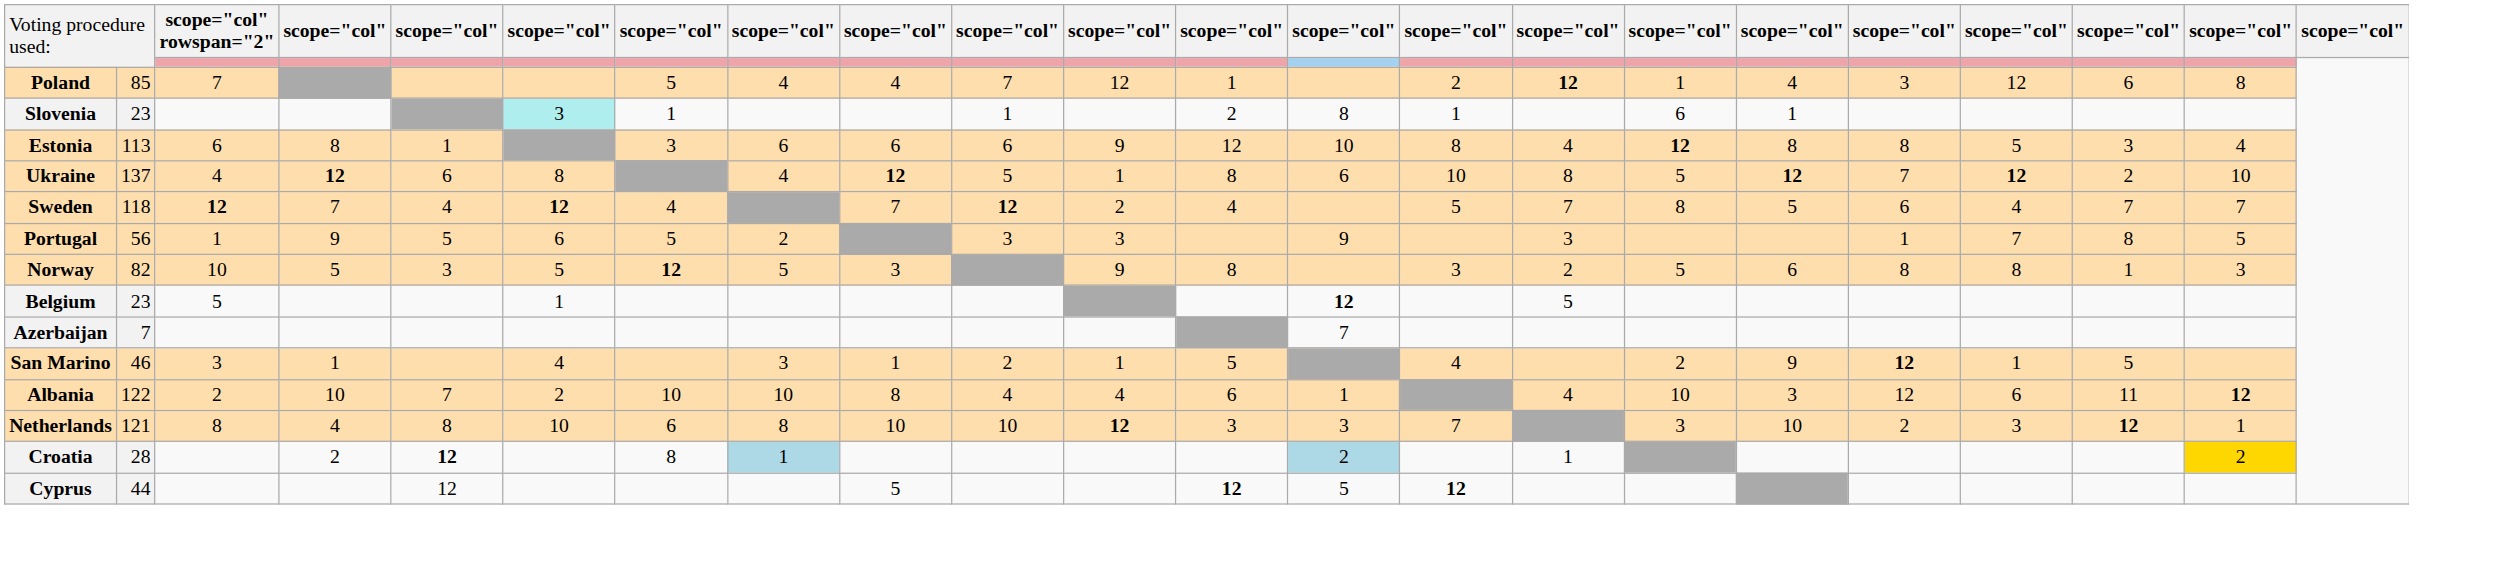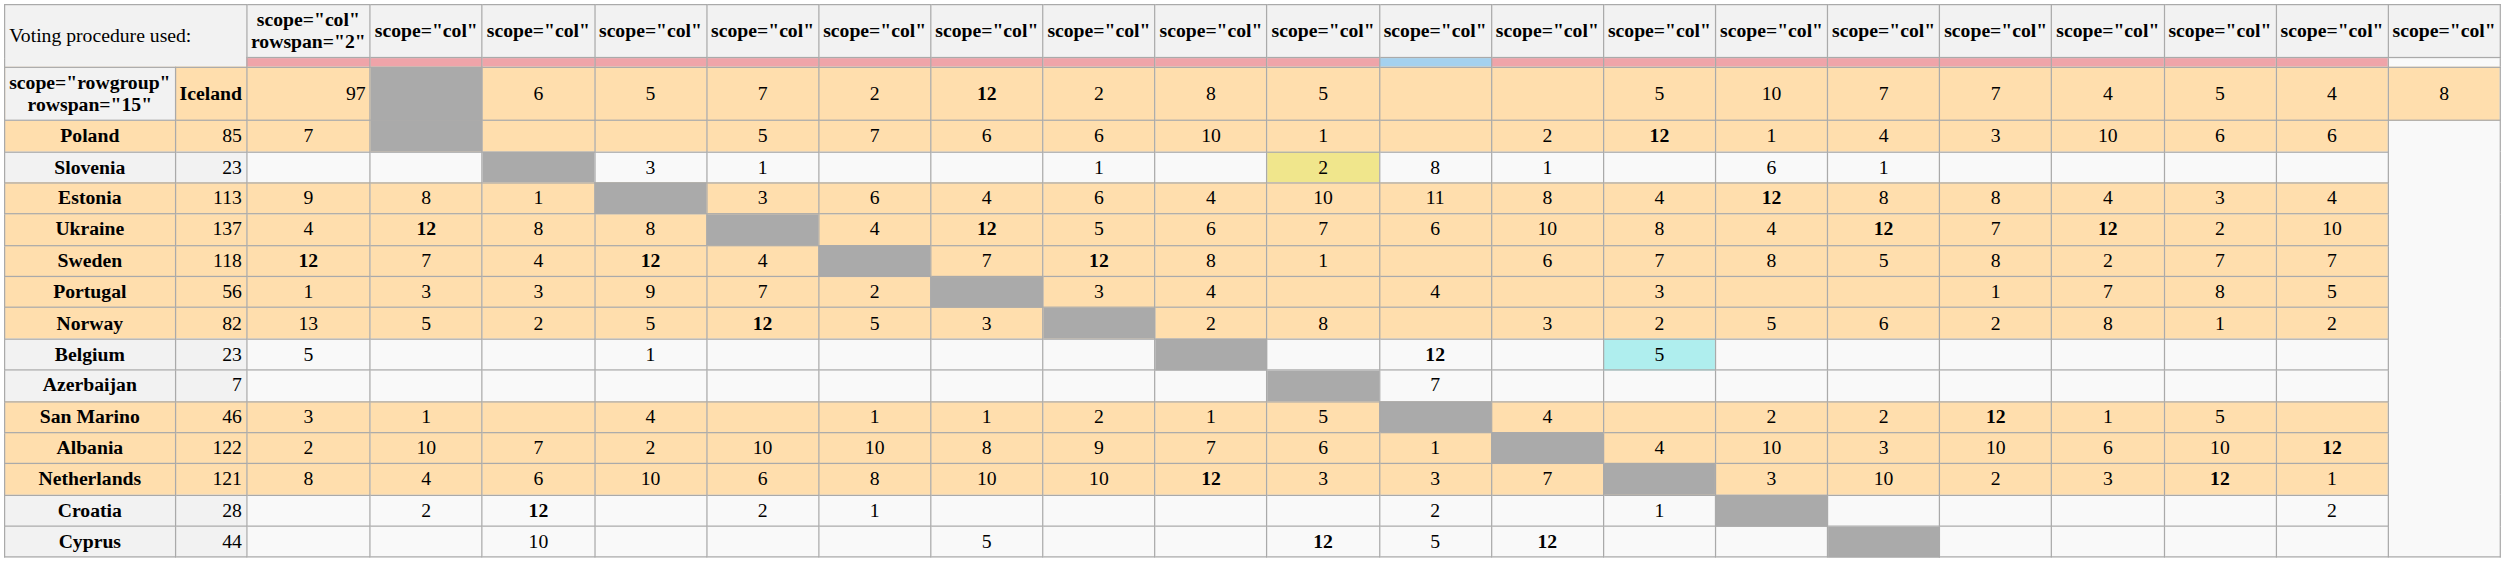+ row: (90, 93)
(783, 82) 4 -> (875, 135) 7
(895, 82) 4 -> (987, 135) 6
(1008, 82) 7 -> (1099, 135) 6
(1120, 82) 12 -> (1211, 135) 10
(2016, 82) 12 -> (2108, 135) 10
(2241, 82) 8 -> (2332, 135) 6
(559, 113) paleturquoise background -> (650, 167) no background
(1232, 113) no background -> (1323, 167) khaki background
(217, 144) 6 -> (308, 198) 9
(895, 144) 6 -> (987, 198) 4
(1120, 144) 9 -> (1211, 198) 4
(1232, 144) 12 -> (1323, 198) 10
(1344, 144) 10 -> (1435, 198) 11
(2016, 144) 5 -> (2108, 198) 4
(447, 176) 6 -> (538, 229) 8
(1120, 176) 1 -> (1211, 229) 6
(1232, 176) 8 -> (1323, 229) 7
(1680, 176) 5 -> (1772, 229) 4
(1120, 207) 2 -> (1211, 260) 8
(1232, 207) 4 -> (1323, 260) 1
(1456, 207) 5 -> (1547, 260) 6
(1904, 207) 6 -> (1996, 260) 8
(2016, 207) 4 -> (2108, 260) 2
(335, 238) 9 -> (426, 291) 3
(447, 238) 5 -> (538, 291) 3
(559, 238) 6 -> (650, 291) 9
(671, 238) 5 -> (763, 291) 7
(1120, 238) 3 -> (1211, 291) 4
(1344, 238) 9 -> (1435, 291) 4
(217, 269) 10 -> (308, 323) 13
(447, 269) 3 -> (538, 323) 2
(1120, 269) 9 -> (1211, 323) 2
(1904, 269) 8 -> (1996, 323) 2
(2241, 269) 3 -> (2332, 323) 2
(1568, 301) no background -> (1659, 354) paleturquoise background
(783, 363) 3 -> (875, 416) 1
(1792, 363) 9 -> (1884, 416) 2
(1008, 394) 4 -> (1099, 447) 9
(1120, 394) 4 -> (1211, 447) 7
(1904, 394) 12 -> (1996, 447) 10
(2129, 394) 11 -> (2220, 447) 10
(447, 425) 8 -> (538, 479) 6
(671, 457) 8 -> (763, 510) 2
(783, 457) lightblue background -> (875, 510) no background
(1344, 457) lightblue background -> (1435, 510) no background
(2241, 457) gold background -> (2332, 510) no background
(447, 488) 12 -> (538, 541) 10
